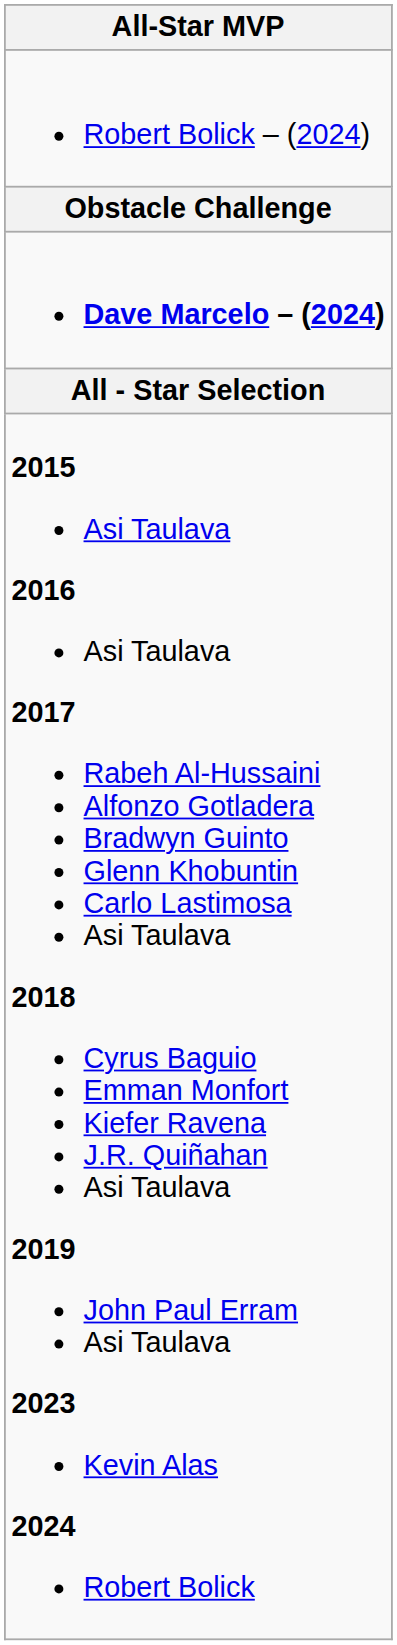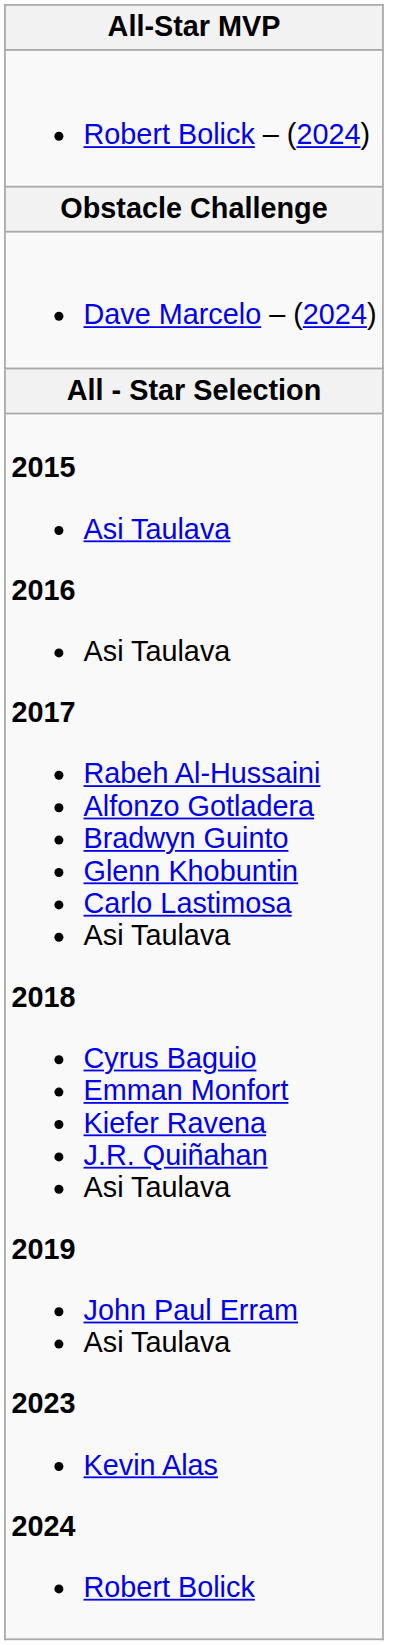(198, 316) bold -> (194, 316) normal
